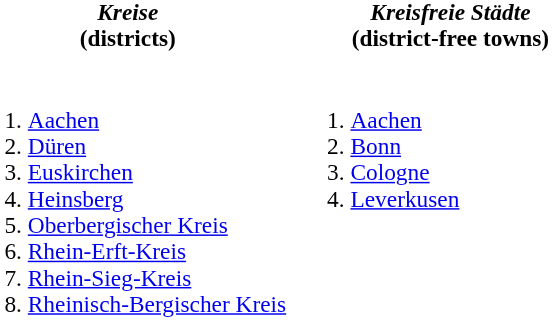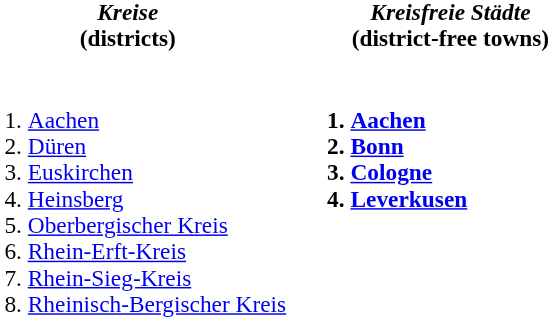(450, 160) normal -> (450, 160) bold
